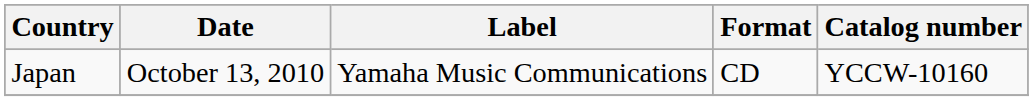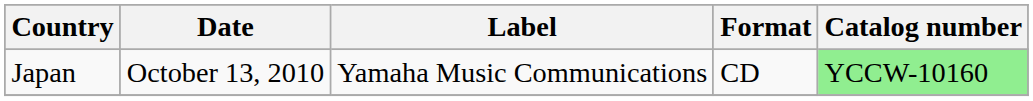(906, 71) no background -> (906, 71) lightgreen background
